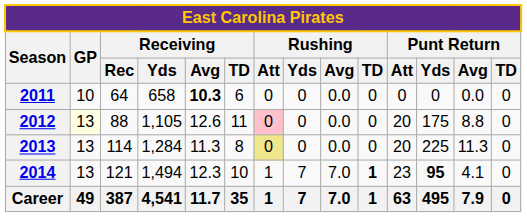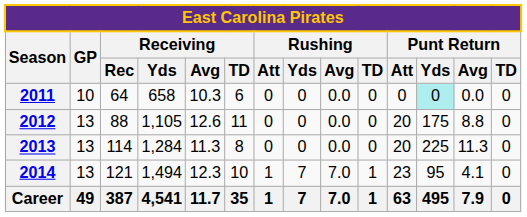(205, 96) bold -> (205, 96) normal
(435, 96) no background -> (435, 96) paleturquoise background
(85, 121) lightyellow background -> (85, 121) no background
(269, 121) pink background -> (269, 121) no background
(269, 147) khaki background -> (269, 147) no background
(372, 173) bold -> (372, 173) normal
(435, 173) bold -> (435, 173) normal
